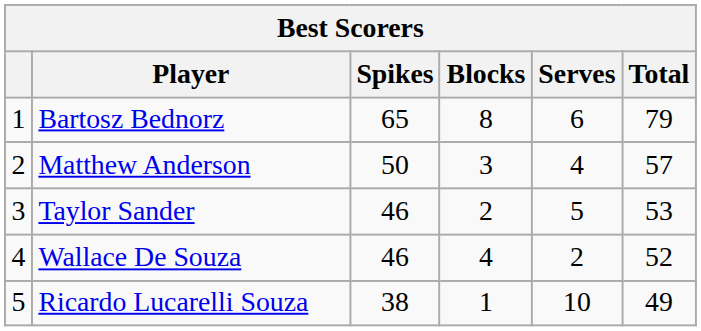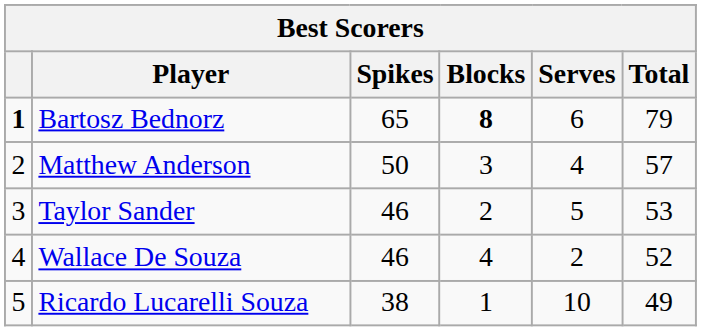(18, 119) normal -> (18, 119) bold
(486, 119) normal -> (486, 119) bold
